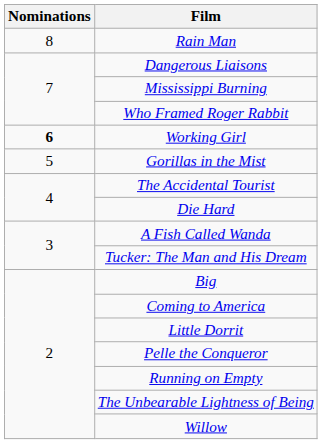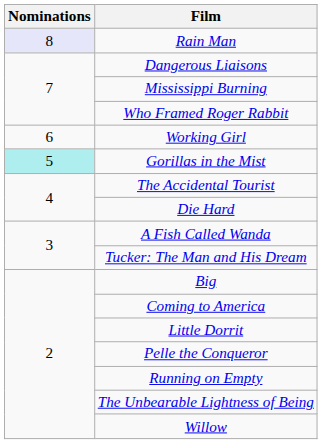(49, 40) no background -> (49, 40) lavender background
(49, 137) bold -> (49, 137) normal
(49, 161) no background -> (49, 161) paleturquoise background
